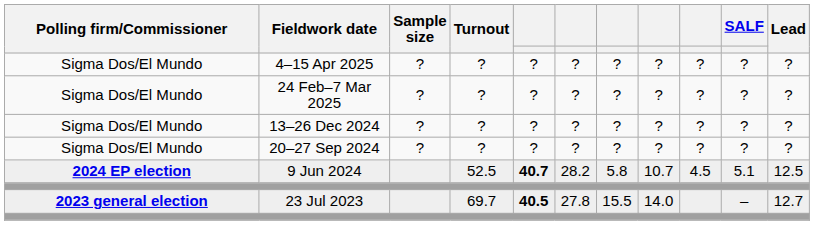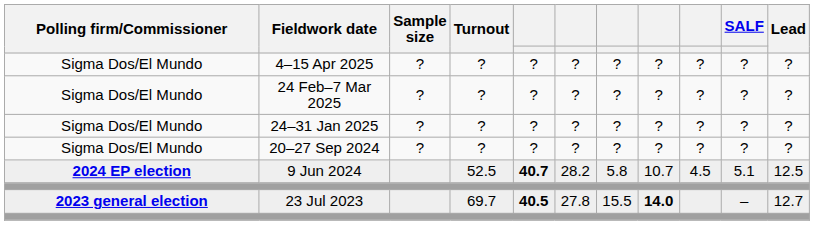+ row: (132, 126)
- row: (132, 126)
(659, 201) normal -> (659, 201) bold
